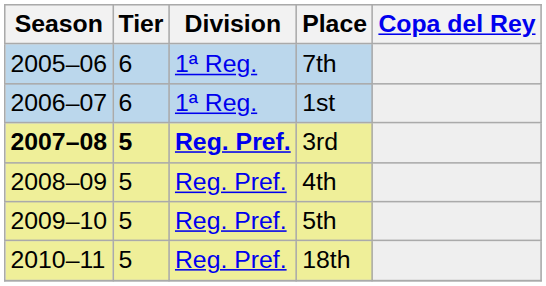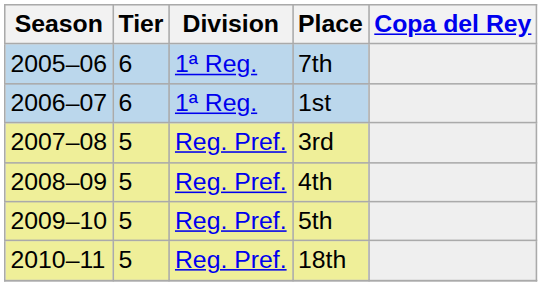(59, 142) bold -> (59, 142) normal
(125, 142) bold -> (125, 142) normal
(233, 142) bold -> (231, 142) normal
